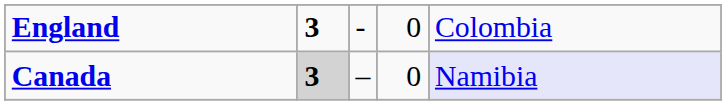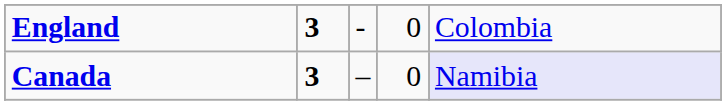(312, 75) lightgrey background -> (312, 75) no background
